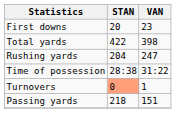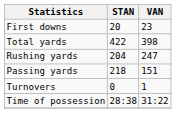rows swapped: (42, 101) <-> (56, 71)
(112, 86) lightsalmon background -> (112, 86) no background
